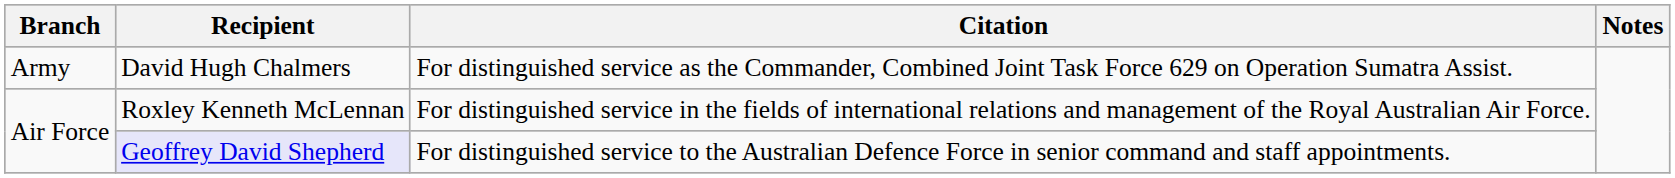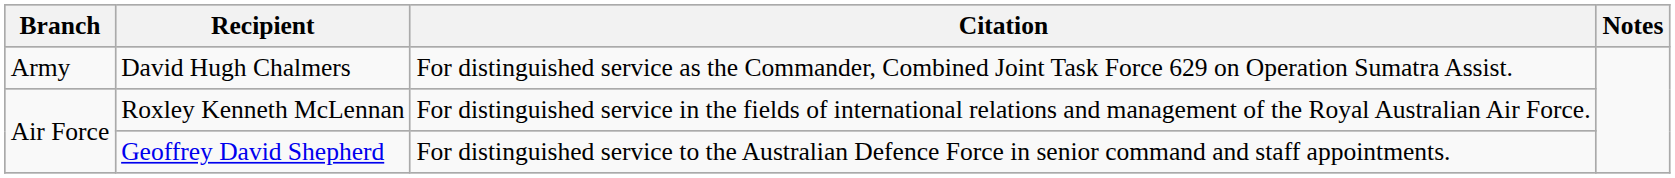(253, 152) lavender background -> (253, 152) no background
